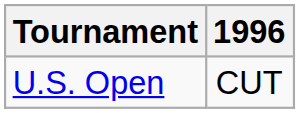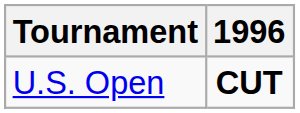(249, 82) normal -> (249, 82) bold
